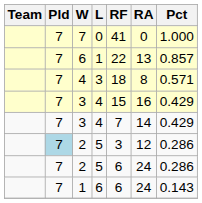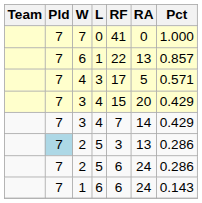(119, 79) 18 -> (119, 79) 17
(144, 79) 8 -> (144, 79) 5
(144, 101) 16 -> (144, 101) 20
(144, 144) 12 -> (144, 144) 13
